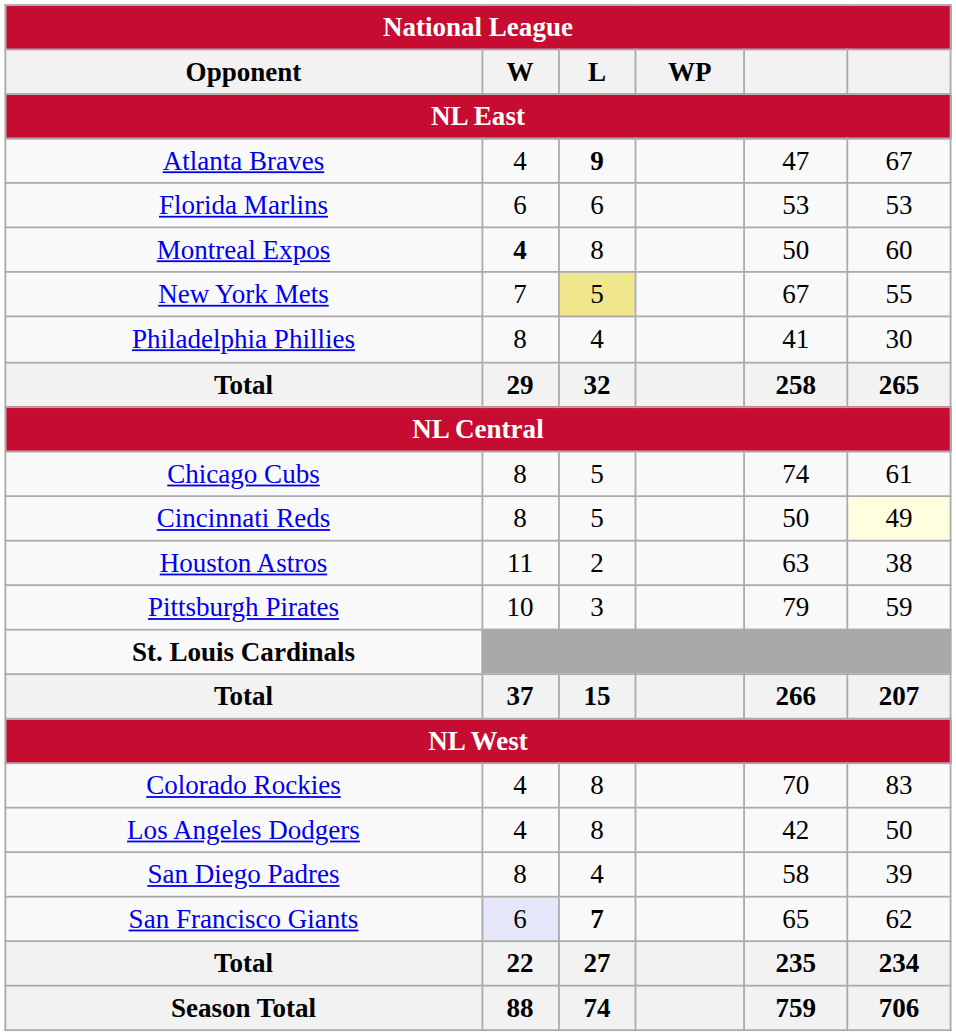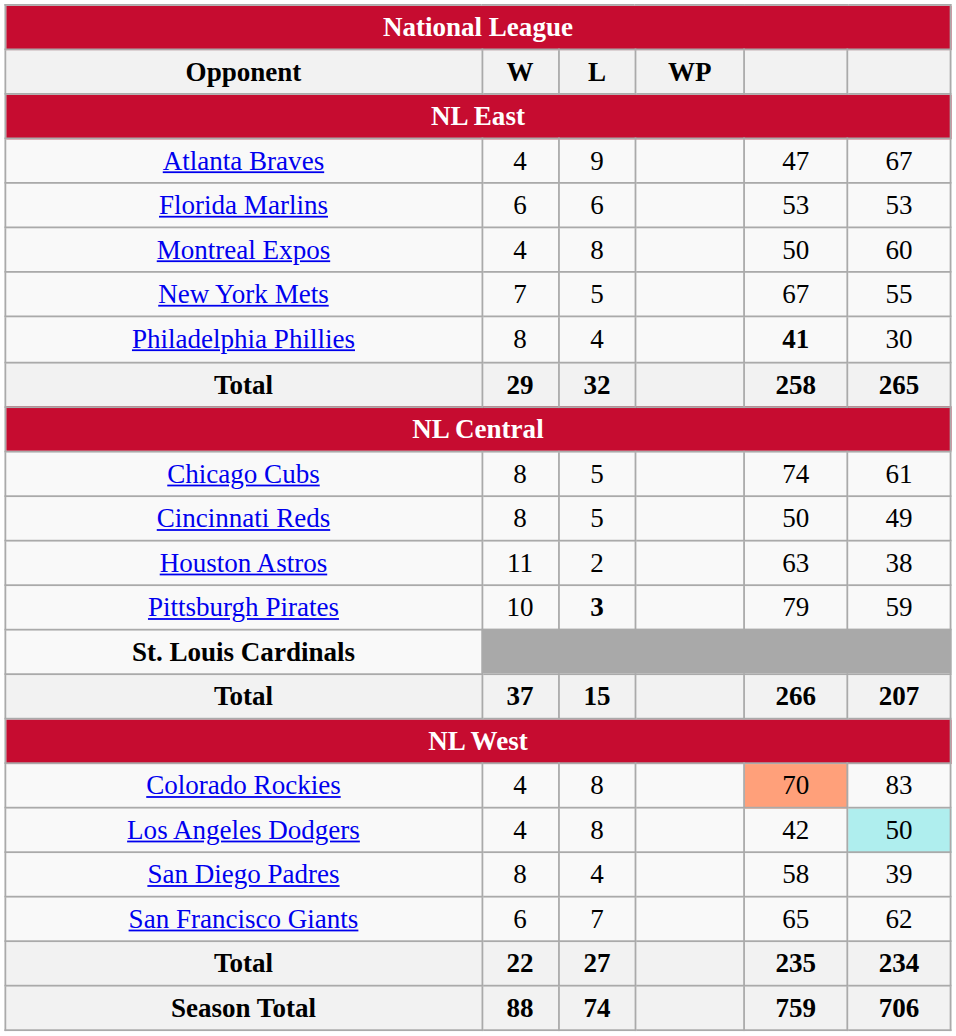(597, 160) bold -> (597, 160) normal
(520, 249) bold -> (520, 249) normal
(597, 294) khaki background -> (597, 294) no background
(796, 339) normal -> (796, 339) bold
(899, 517) lightyellow background -> (899, 517) no background
(597, 606) normal -> (597, 606) bold
(796, 785) no background -> (796, 785) lightsalmon background
(899, 829) no background -> (899, 829) paleturquoise background
(520, 919) lavender background -> (520, 919) no background
(597, 919) bold -> (597, 919) normal
